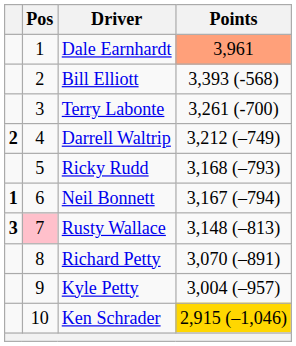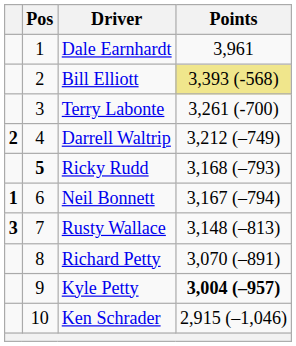(234, 49) lightsalmon background -> (234, 49) no background
(234, 79) no background -> (234, 79) khaki background
(40, 168) normal -> (40, 168) bold
(40, 228) pink background -> (40, 228) no background
(234, 288) normal -> (234, 288) bold
(234, 317) gold background -> (234, 317) no background
